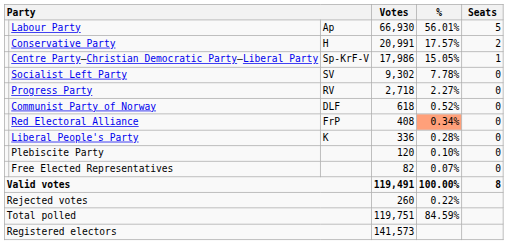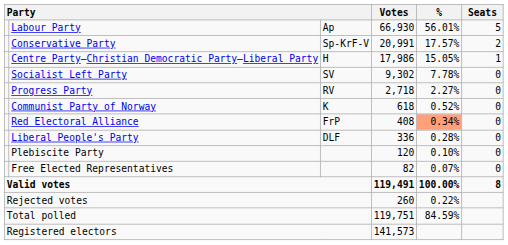(326, 44) H -> (346, 44) Sp-KrF-V
(346, 59) Sp-KrF-V -> (326, 59) H
(331, 106) DLF -> (326, 106) K
(326, 138) K -> (331, 138) DLF
